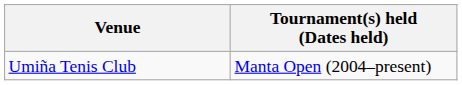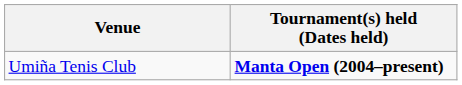(333, 65) normal -> (339, 65) bold
